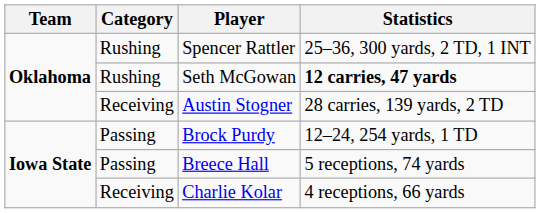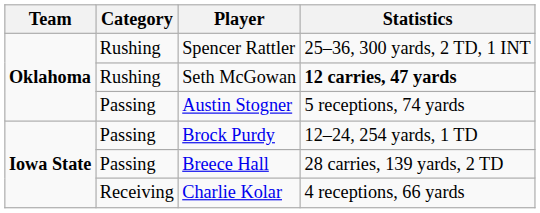(137, 105) Receiving -> (128, 105) Passing
(404, 105) 28 carries, 139 yards, 2 TD -> (385, 105) 5 receptions, 74 yards
(385, 163) 5 receptions, 74 yards -> (404, 163) 28 carries, 139 yards, 2 TD
